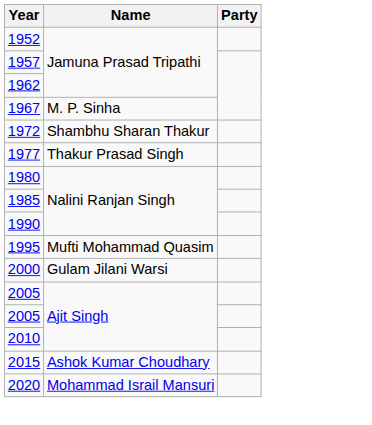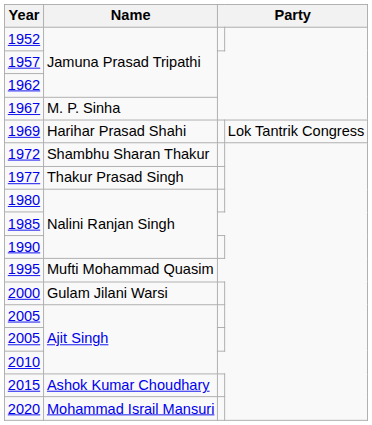+ row: (24, 131)
